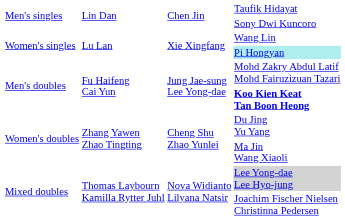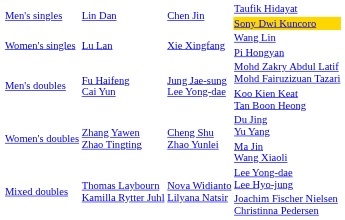(275, 23) no background -> (275, 23) gold background
(259, 52) paleturquoise background -> (259, 52) no background
(272, 99) bold -> (270, 99) normal
(264, 178) lightgrey background -> (264, 178) no background
